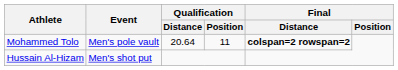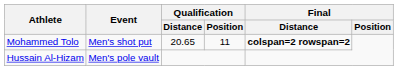(124, 43) Men's pole vault -> (120, 43) Men's shot put
(183, 43) 20.64 -> (183, 43) 20.65
(120, 58) Men's shot put -> (124, 58) Men's pole vault
